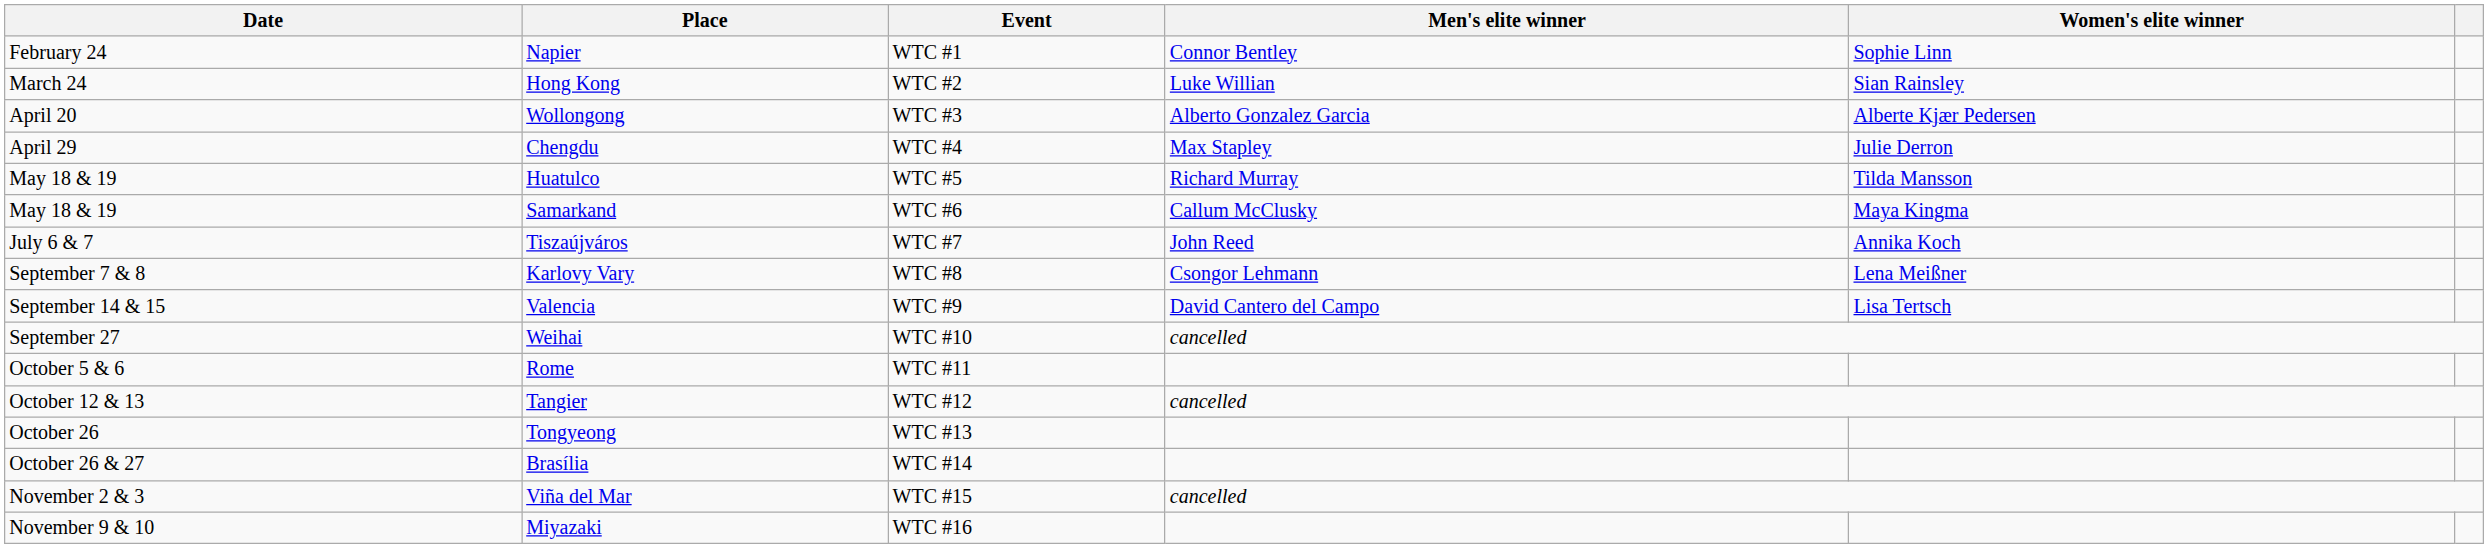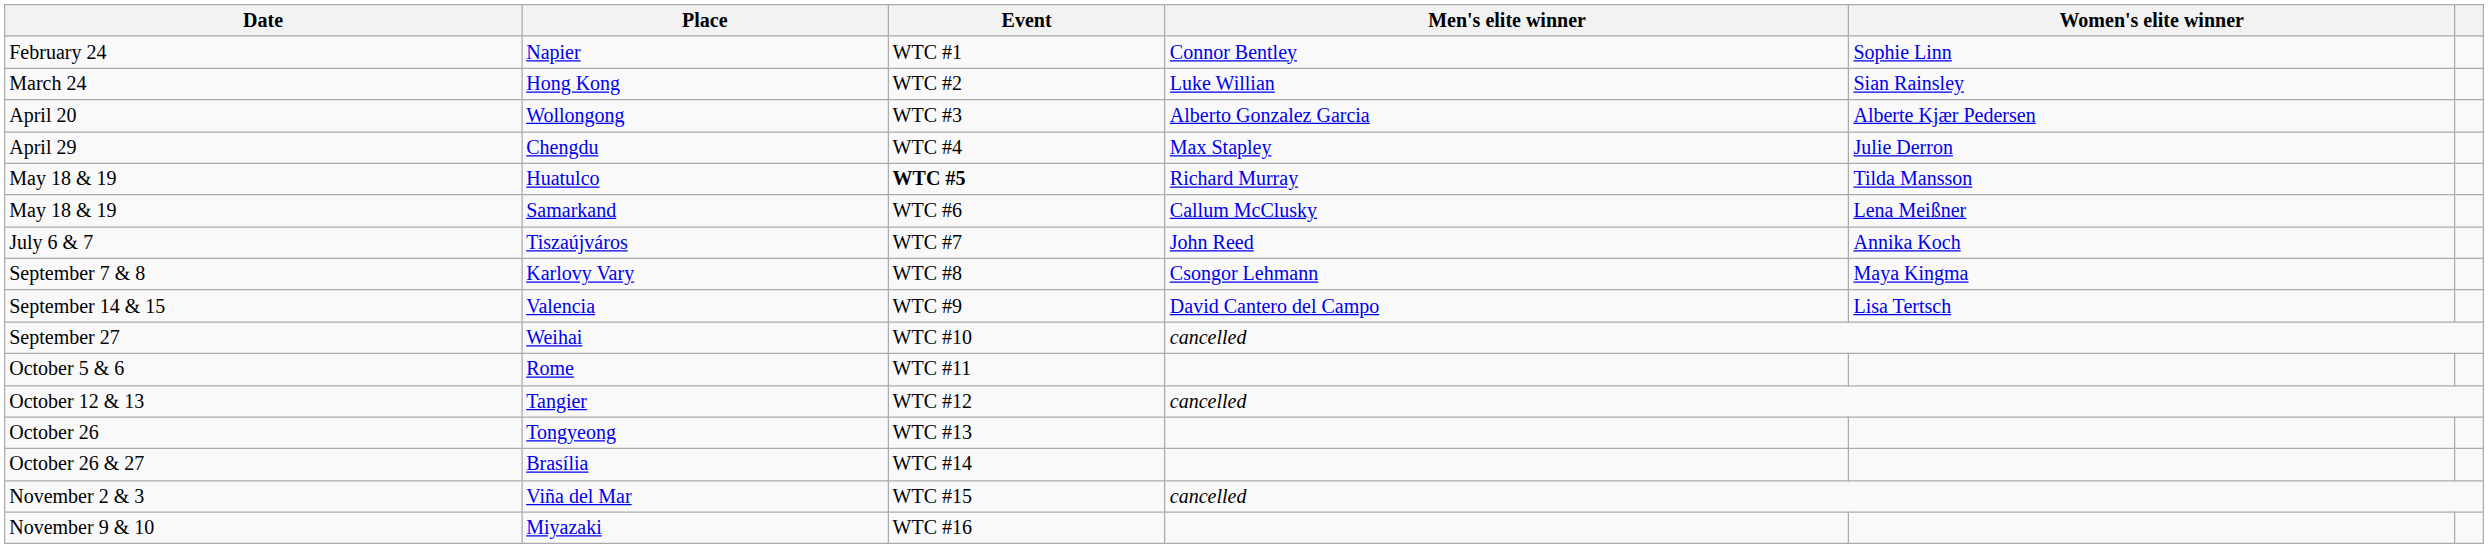(927, 178) normal -> (929, 178) bold
(1911, 210) Maya Kingma -> (1910, 210) Lena Meißner
(1910, 274) Lena Meißner -> (1911, 274) Maya Kingma
